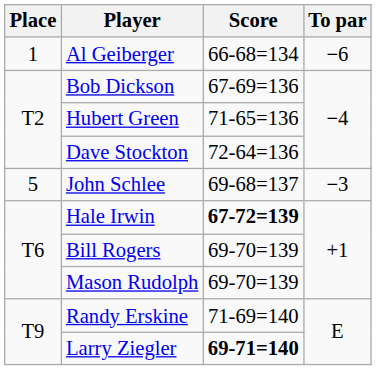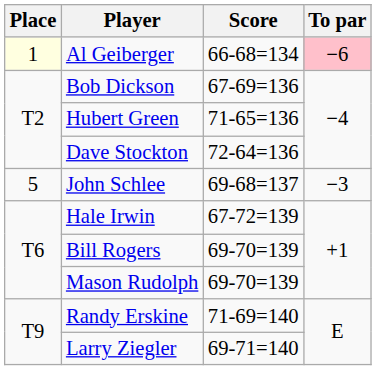(33, 53) no background -> (33, 53) lightyellow background
(337, 53) no background -> (337, 53) pink background
(253, 217) bold -> (253, 217) normal
(253, 348) bold -> (253, 348) normal
